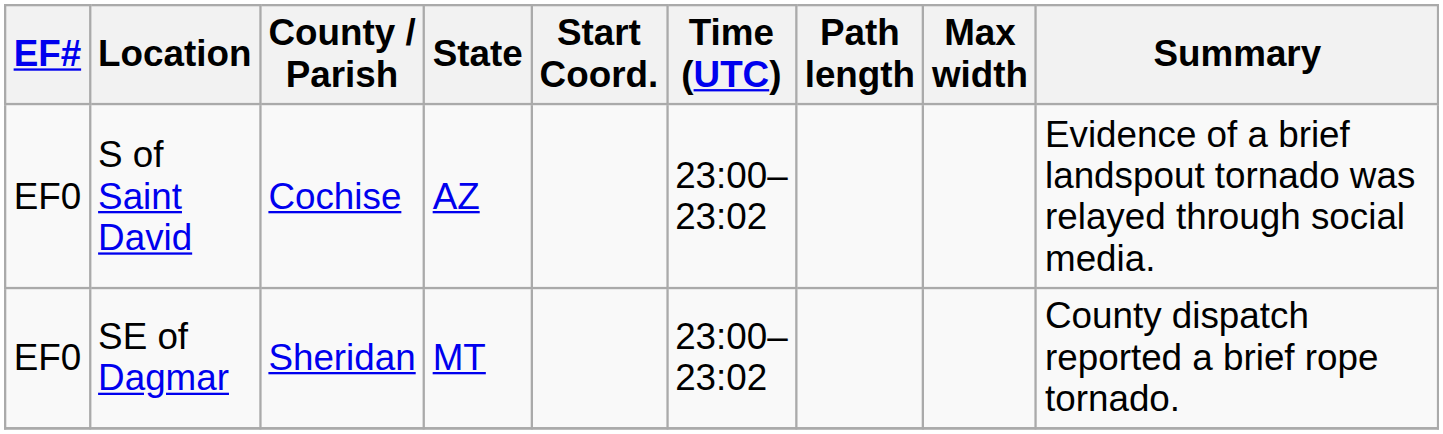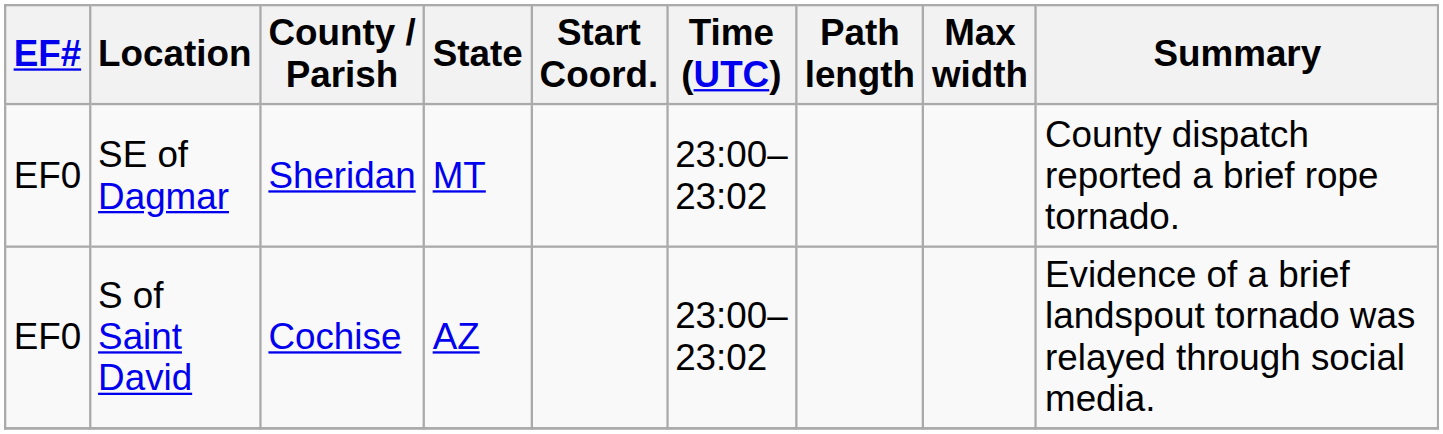rows swapped: (145, 195) <-> (164, 357)
